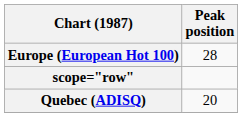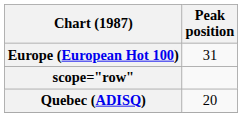(210, 54) 28 -> (210, 54) 31
